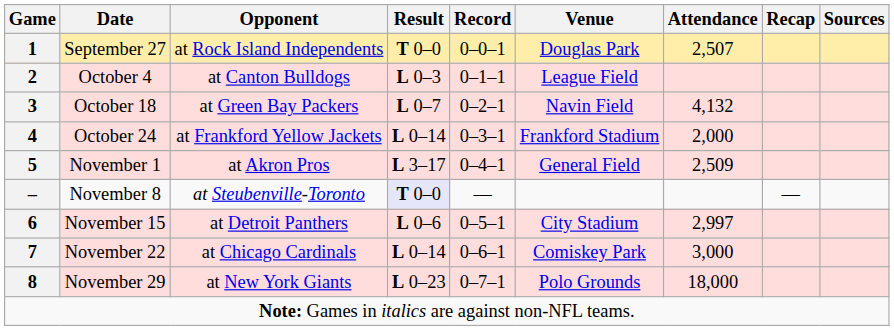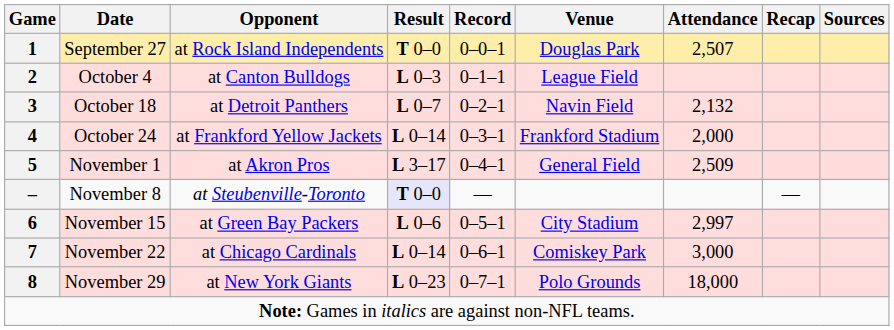(279, 106) at Green Bay Packers -> (279, 106) at Detroit Panthers
(713, 106) 4,132 -> (713, 106) 2,132
(279, 223) at Detroit Panthers -> (279, 223) at Green Bay Packers
